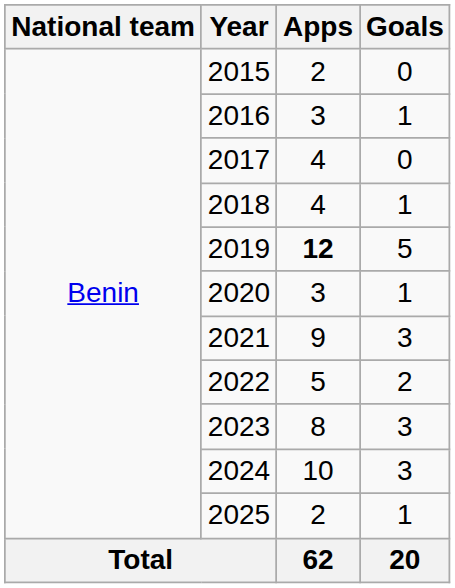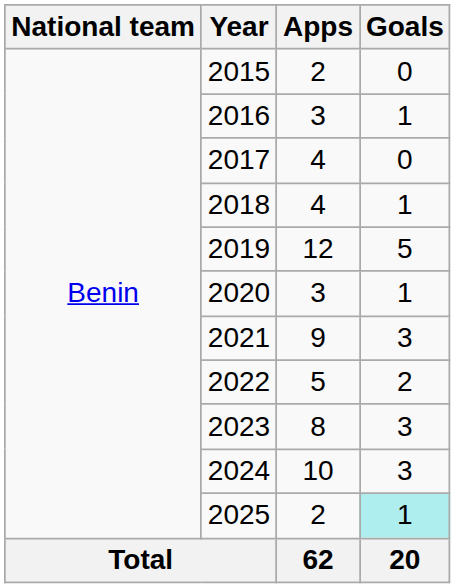(318, 248) bold -> (318, 248) normal
(405, 515) no background -> (405, 515) paleturquoise background
